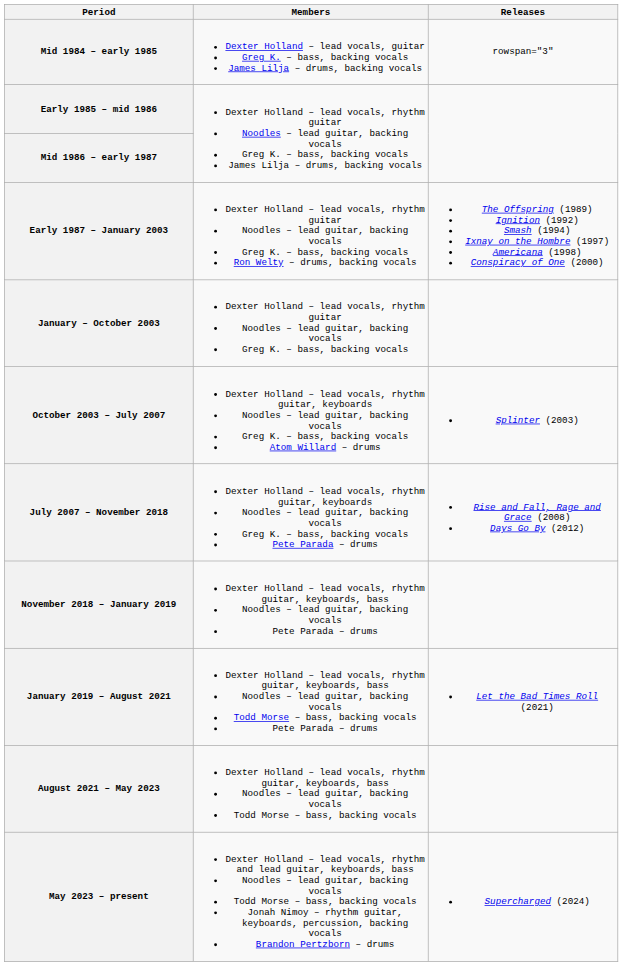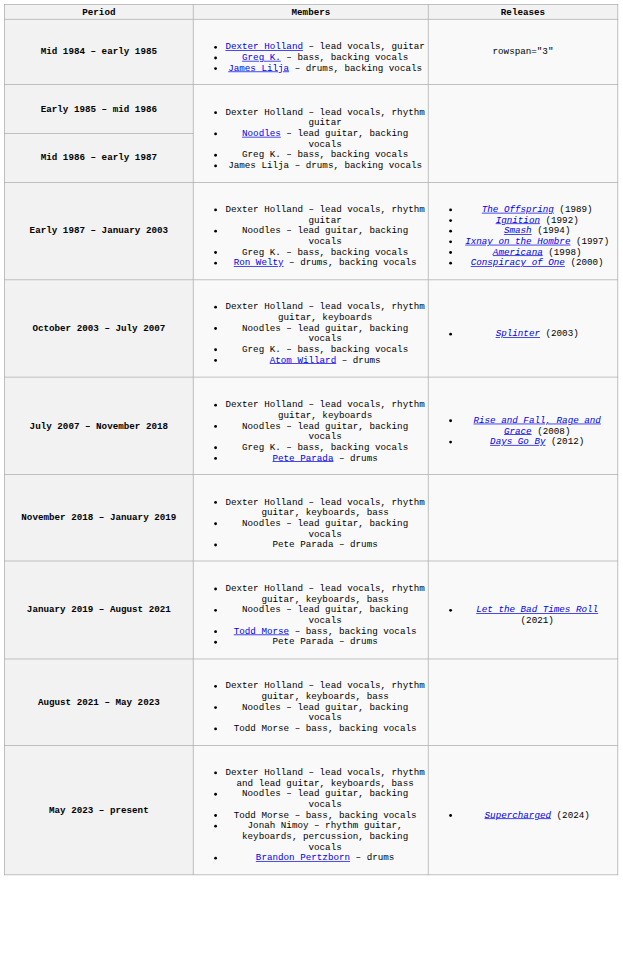- row: (99, 323)
